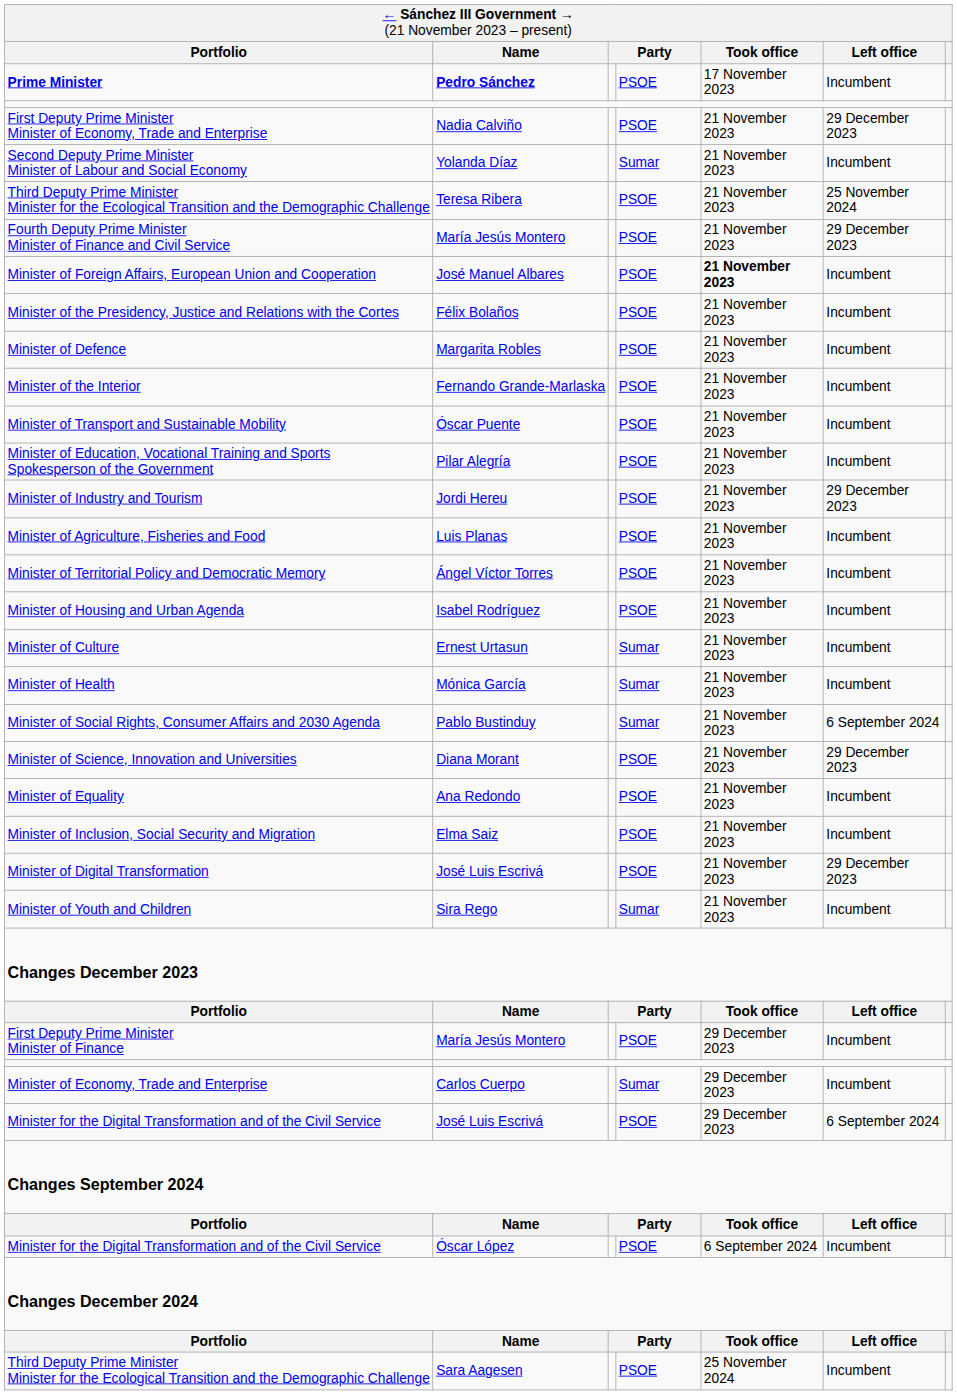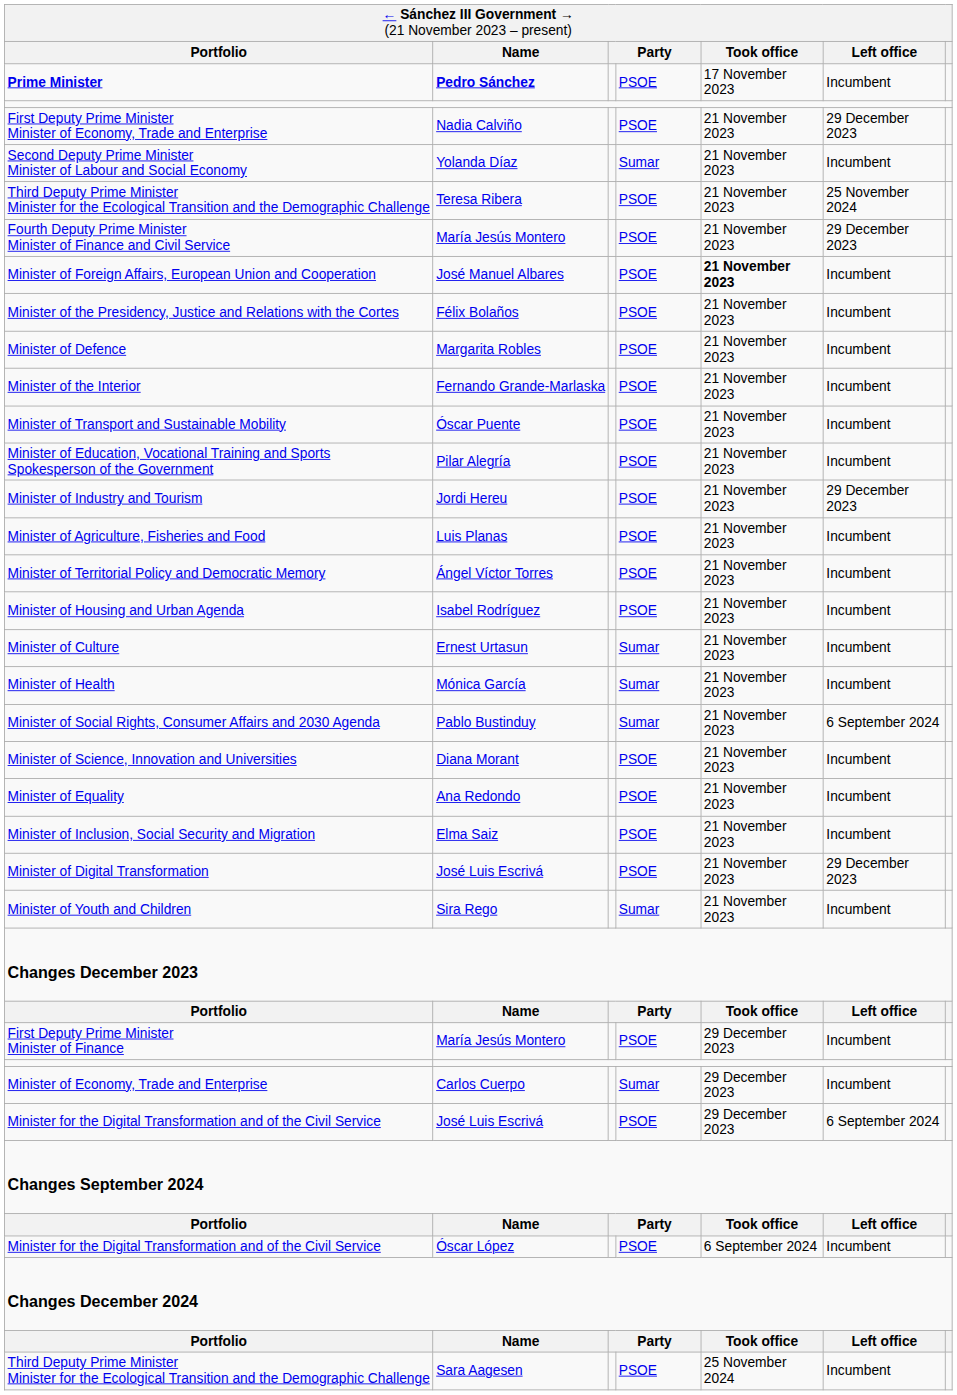(868, 760) 29 December 2023 -> (858, 760) Incumbent
